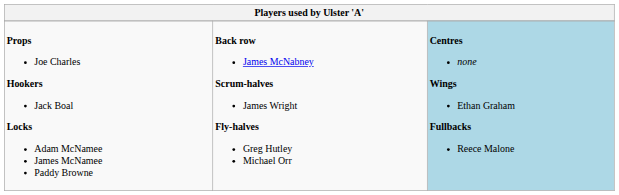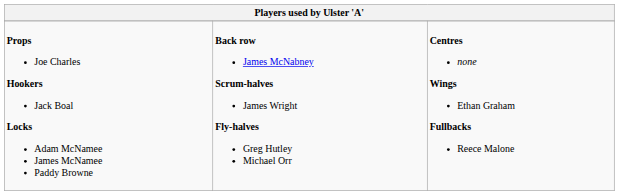(521, 95) lightblue background -> (521, 95) no background
